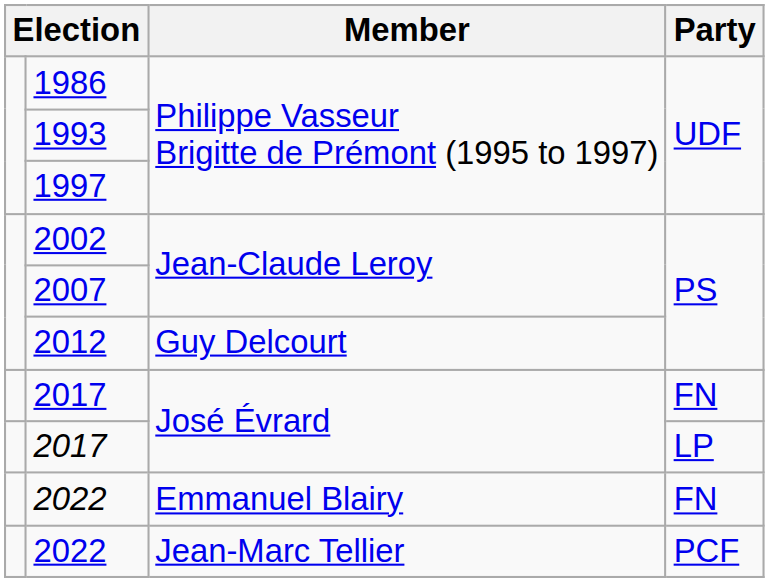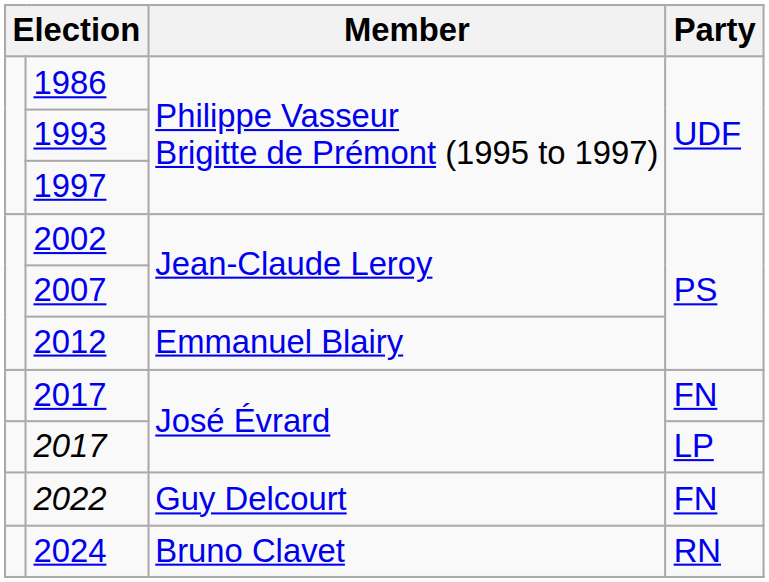(251, 342) Guy Delcourt -> (279, 342) Emmanuel Blairy
(279, 498) Emmanuel Blairy -> (251, 498) Guy Delcourt
- row: (70, 550)
+ row: (70, 550)
